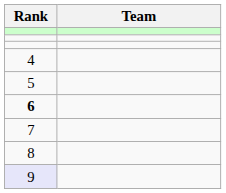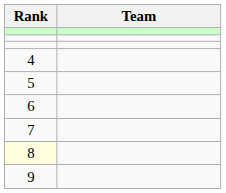(31, 106) bold -> (31, 106) normal
(31, 153) no background -> (31, 153) lightyellow background
(31, 176) lavender background -> (31, 176) no background
